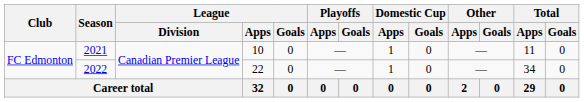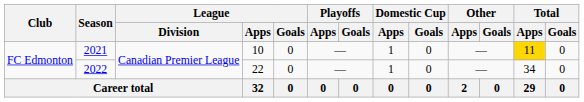(529, 50) no background -> (529, 50) gold background
